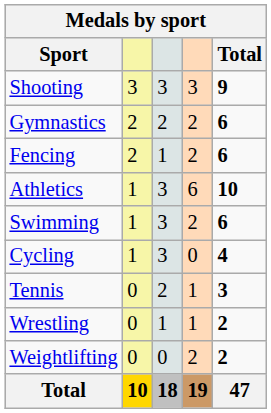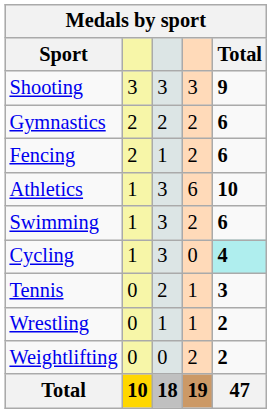(223, 256) no background -> (223, 256) paleturquoise background
